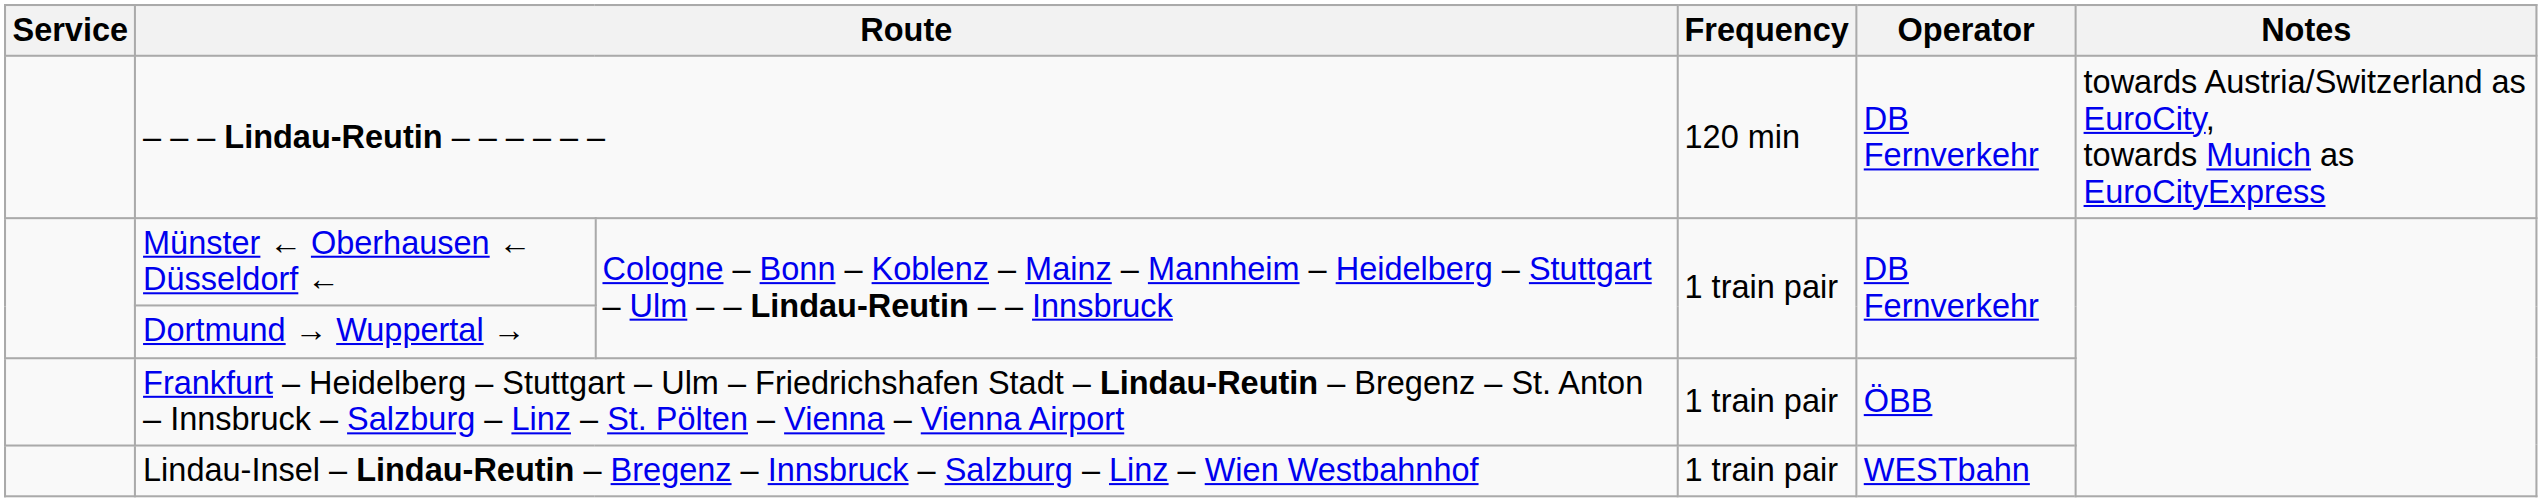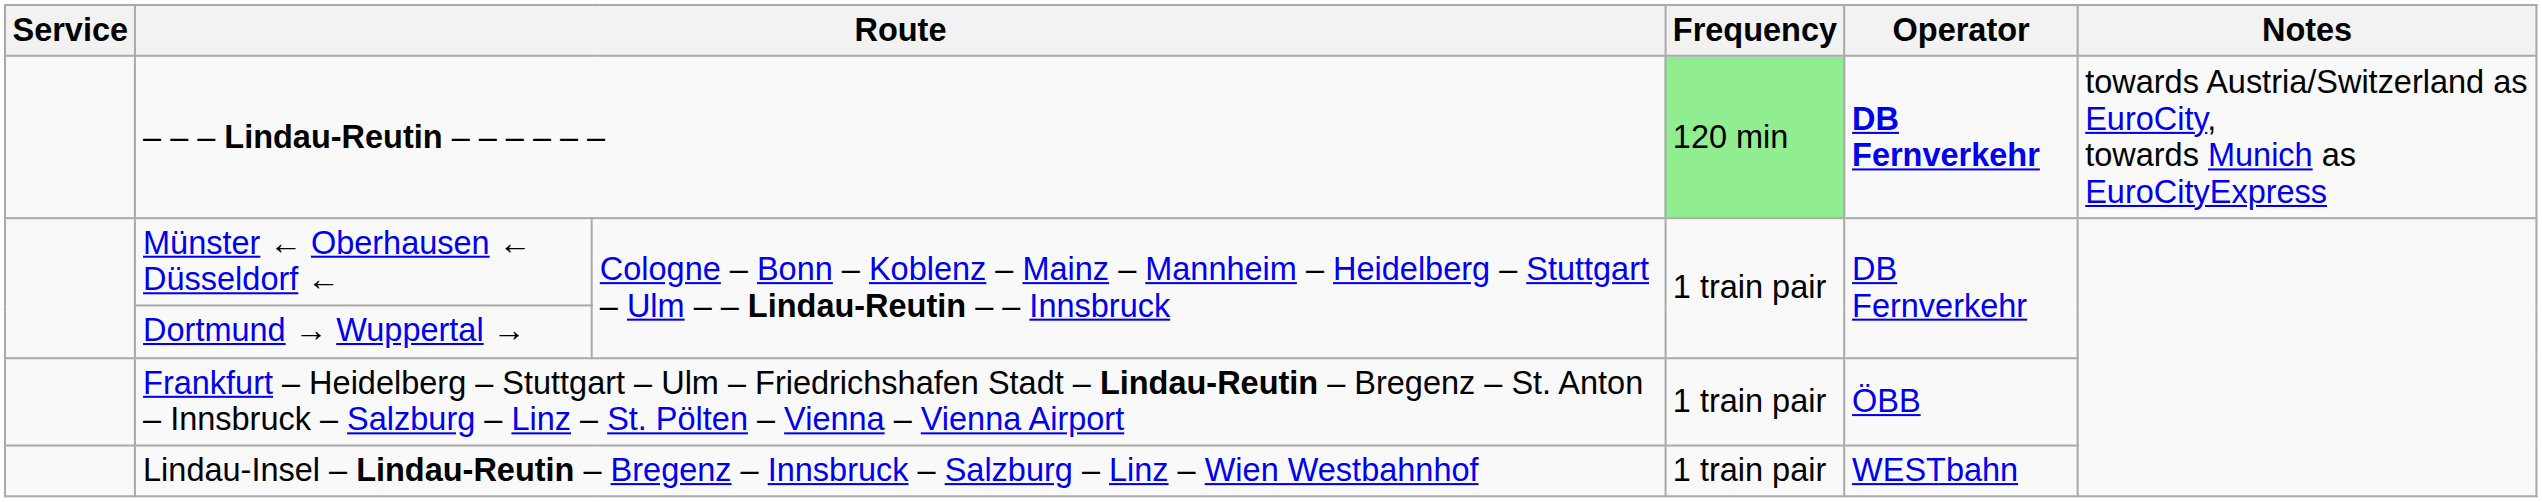(1742, 136) no background -> (1731, 136) lightgreen background
(1951, 136) normal -> (1946, 136) bold
